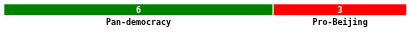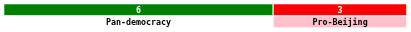(340, 22) no background -> (340, 22) pink background
